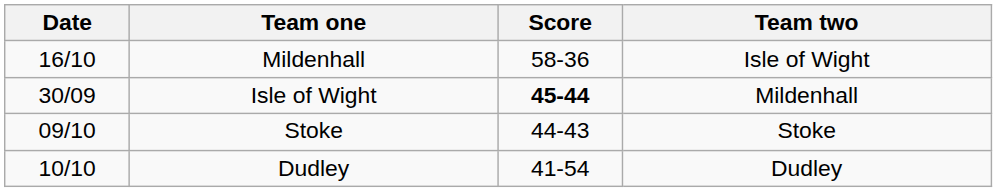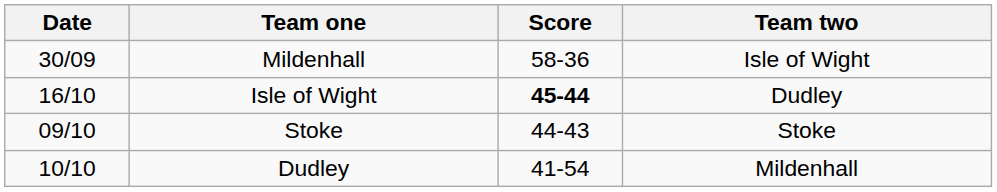(67, 58) 16/10 -> (67, 58) 30/09
(67, 95) 30/09 -> (67, 95) 16/10
(807, 95) Mildenhall -> (807, 95) Dudley
(807, 167) Dudley -> (807, 167) Mildenhall
